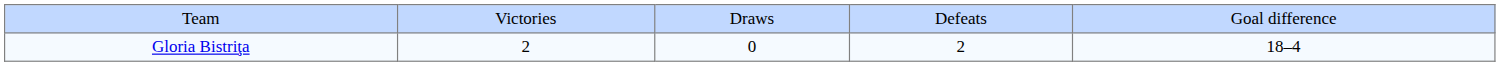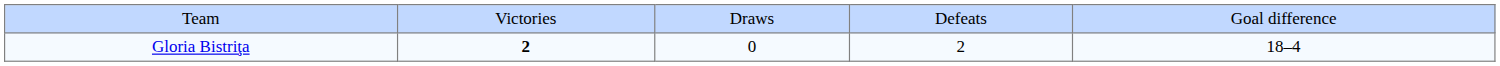(526, 46) normal -> (526, 46) bold
